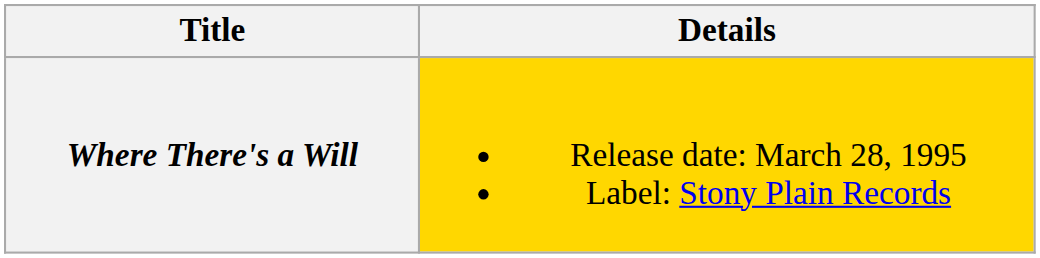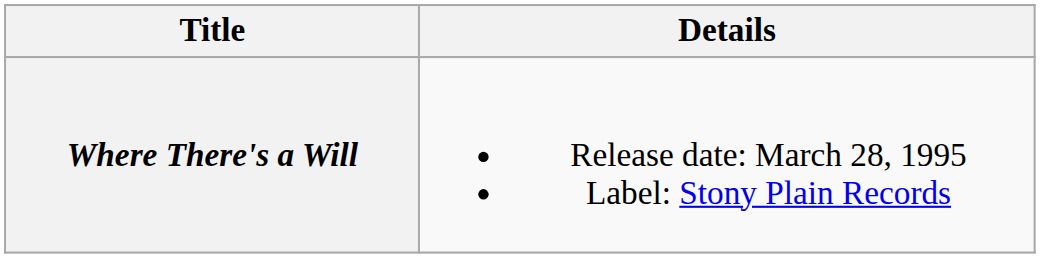(727, 174) gold background -> (727, 174) no background
